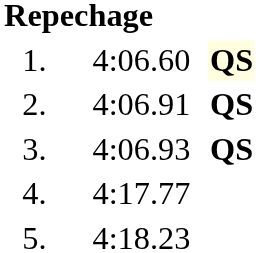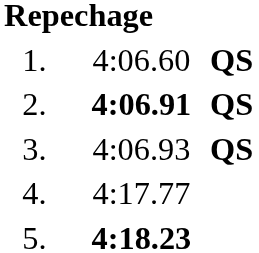(232, 60) lightyellow background -> (232, 60) no background
(141, 104) normal -> (141, 104) bold
(141, 237) normal -> (141, 237) bold
